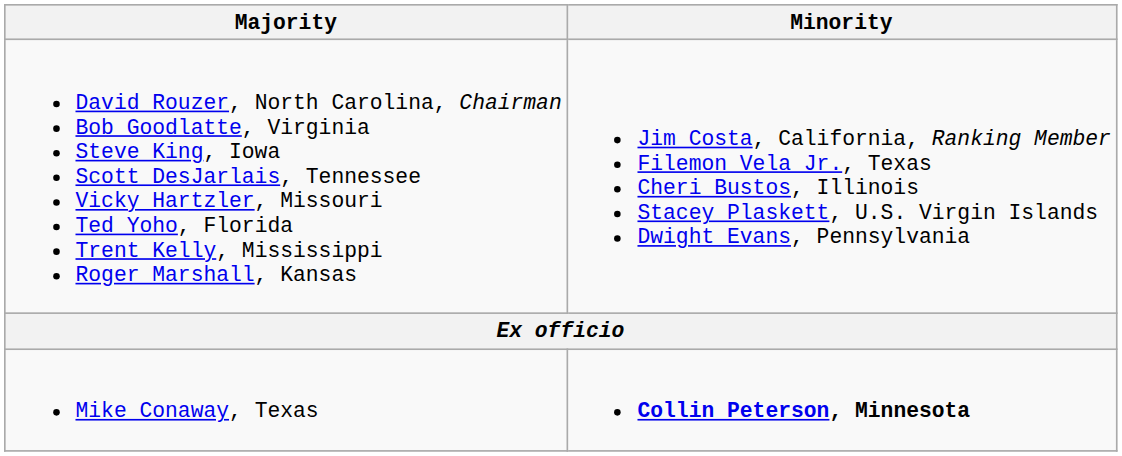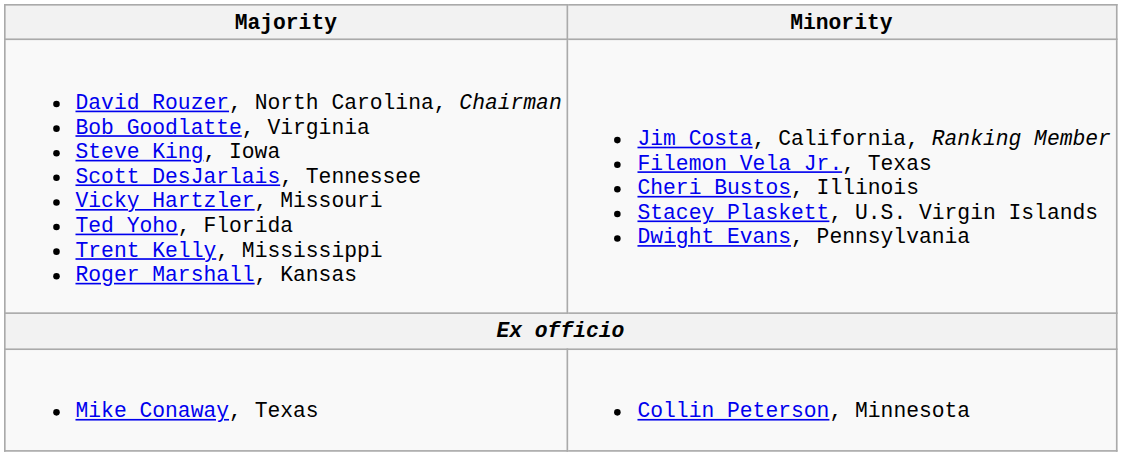(841, 412) bold -> (841, 412) normal
